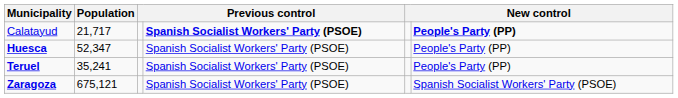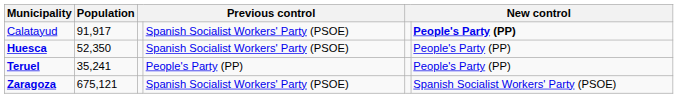(94, 31) 21,717 -> (94, 31) 91,917
(254, 31) bold -> (247, 31) normal
(94, 48) 52,347 -> (94, 48) 52,350
(247, 66) Spanish Socialist Workers' Party (PSOE) -> (194, 66) People's Party (PP)
